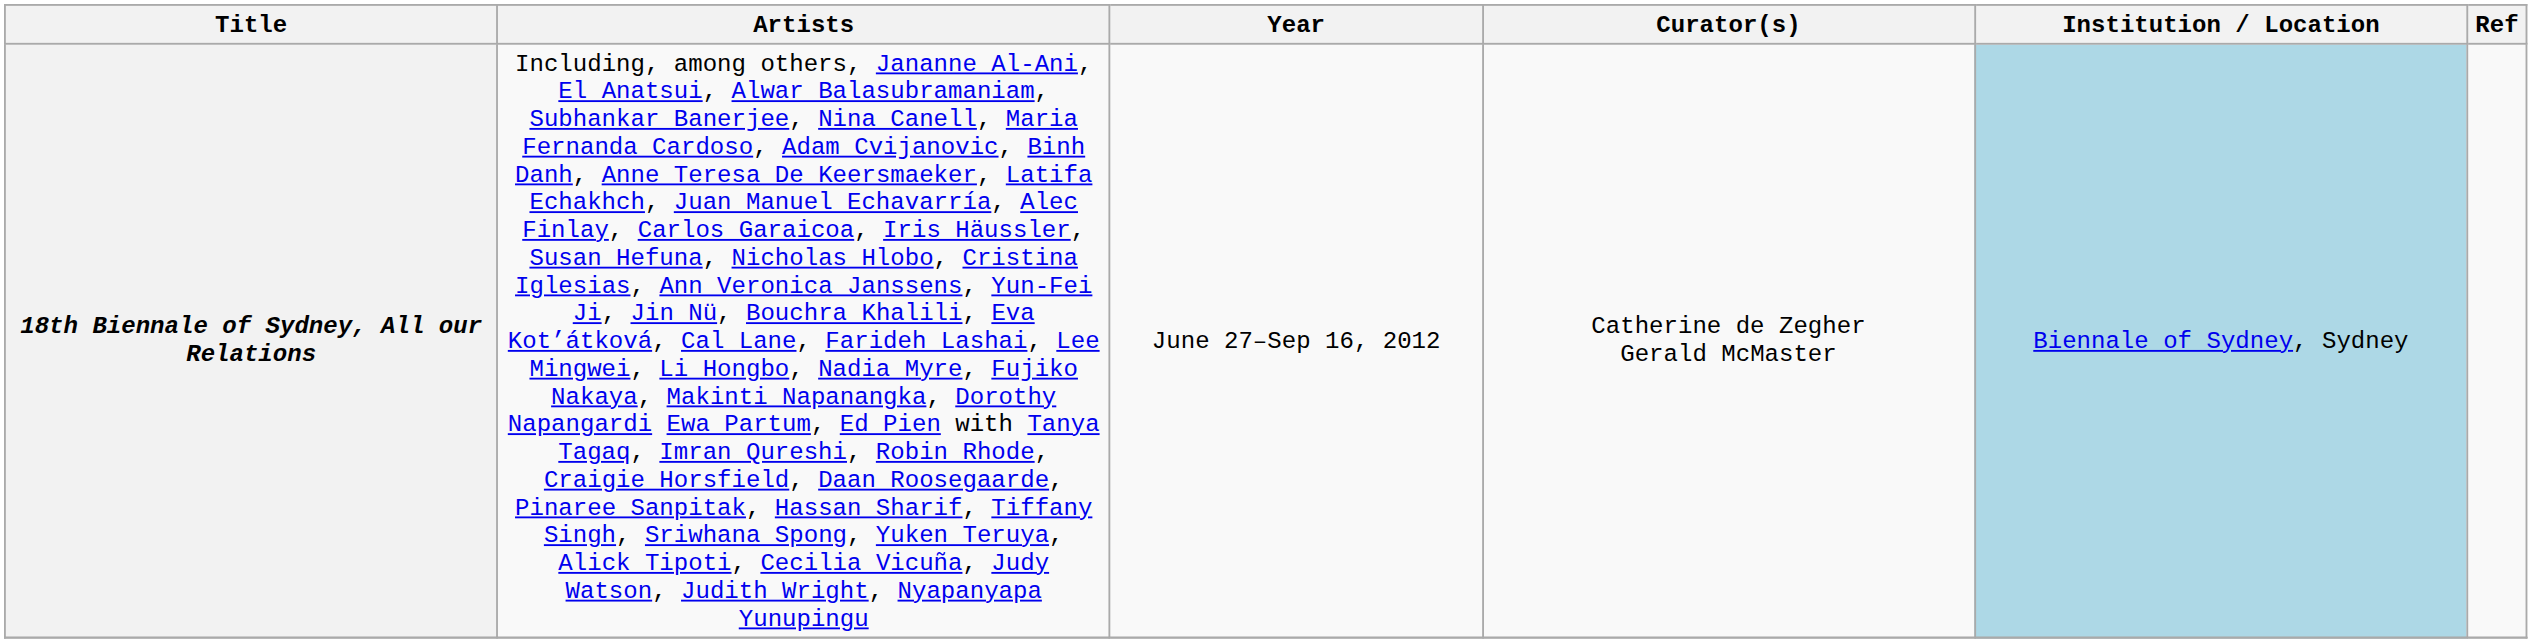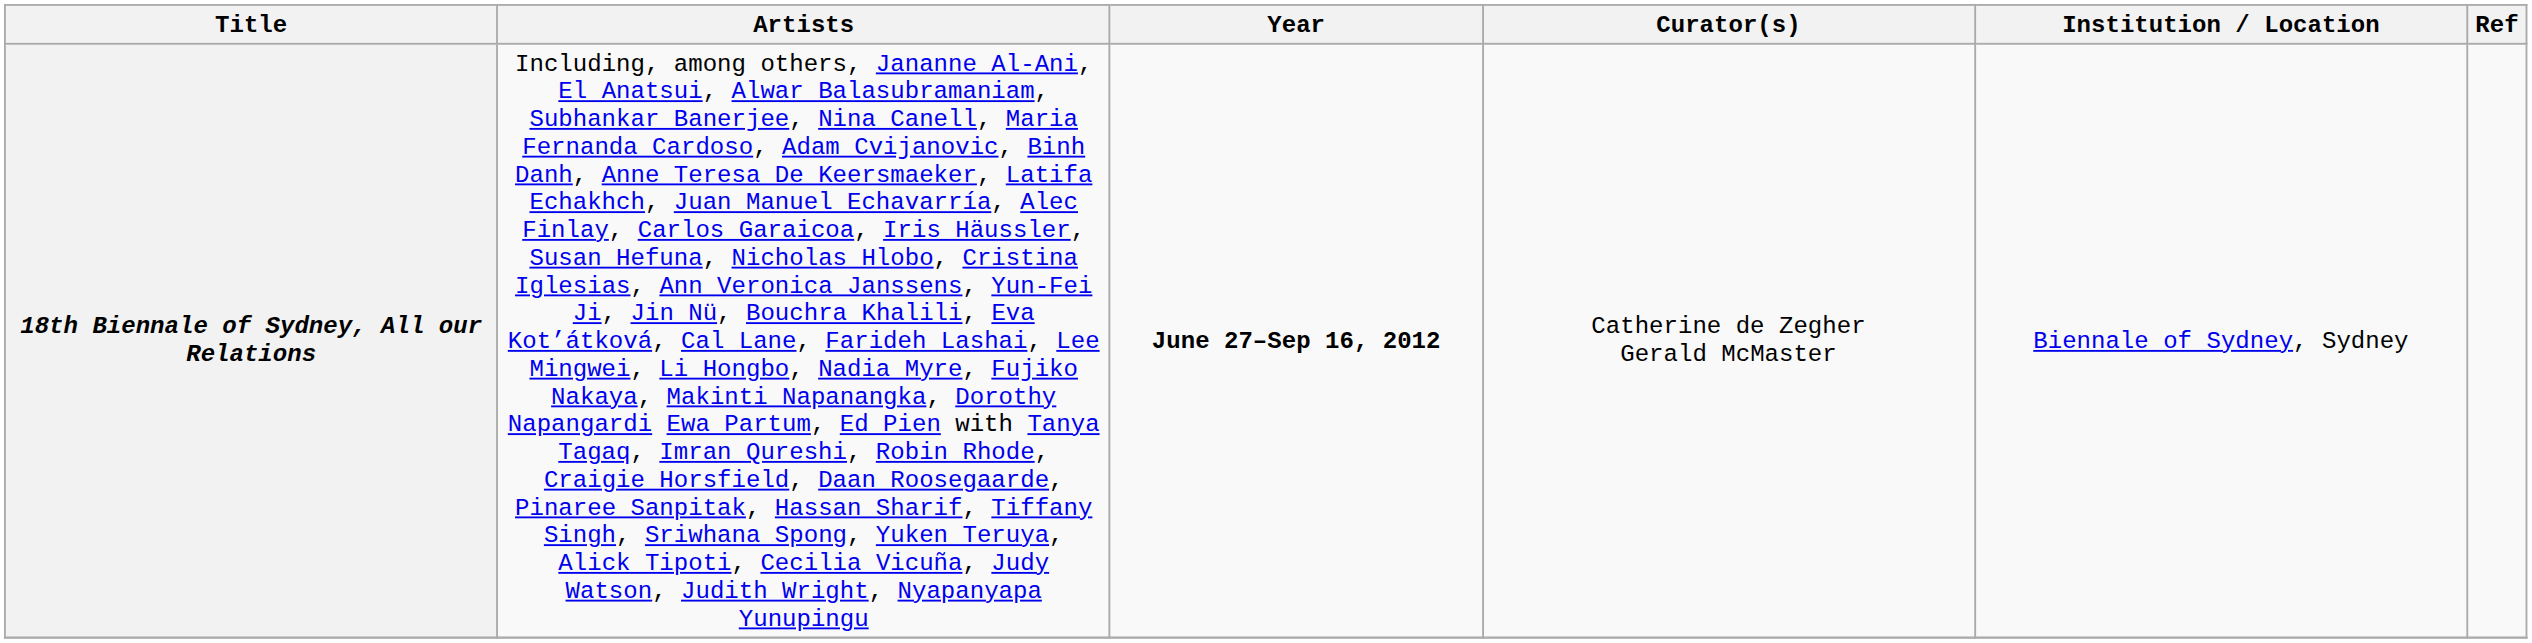(1296, 341) normal -> (1296, 341) bold
(2221, 341) lightblue background -> (2221, 341) no background
